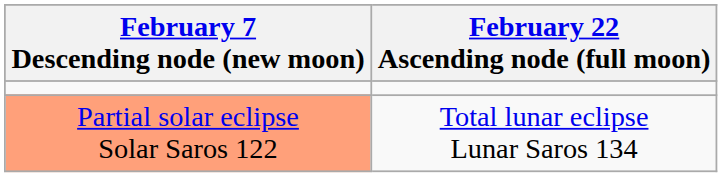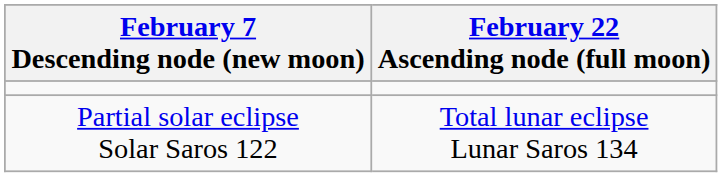(188, 132) lightsalmon background -> (188, 132) no background
